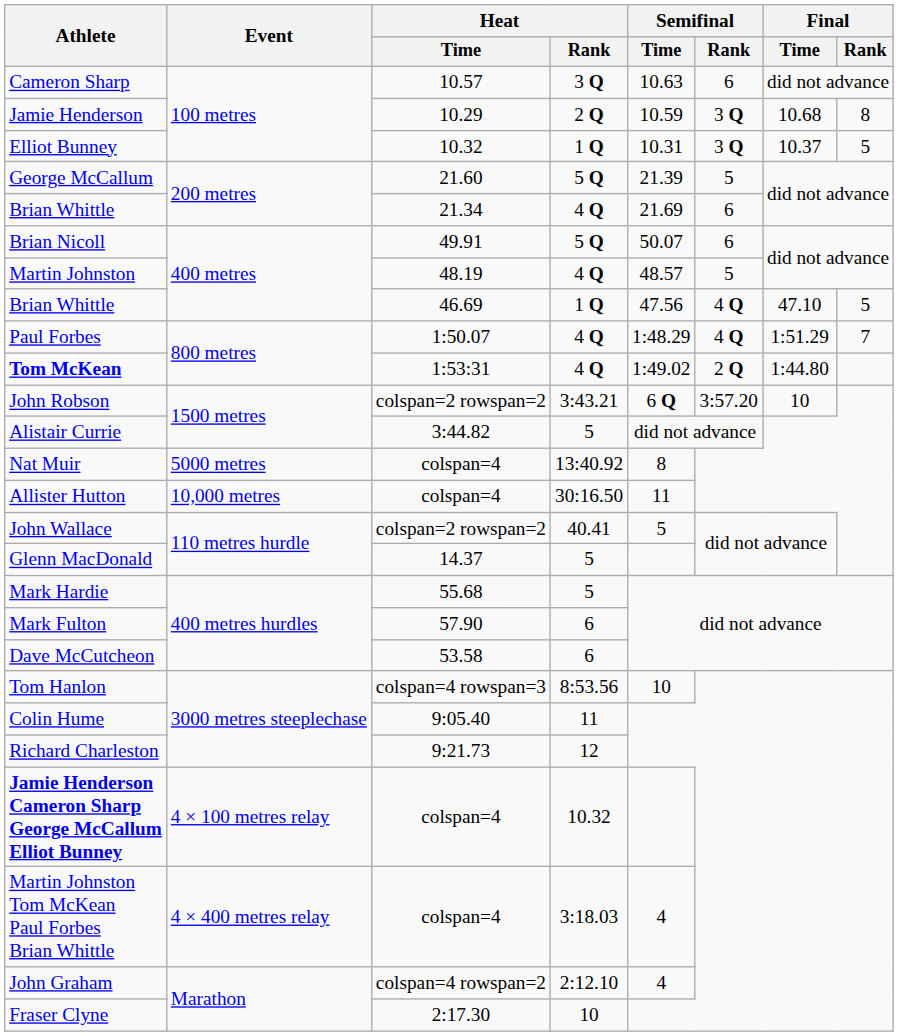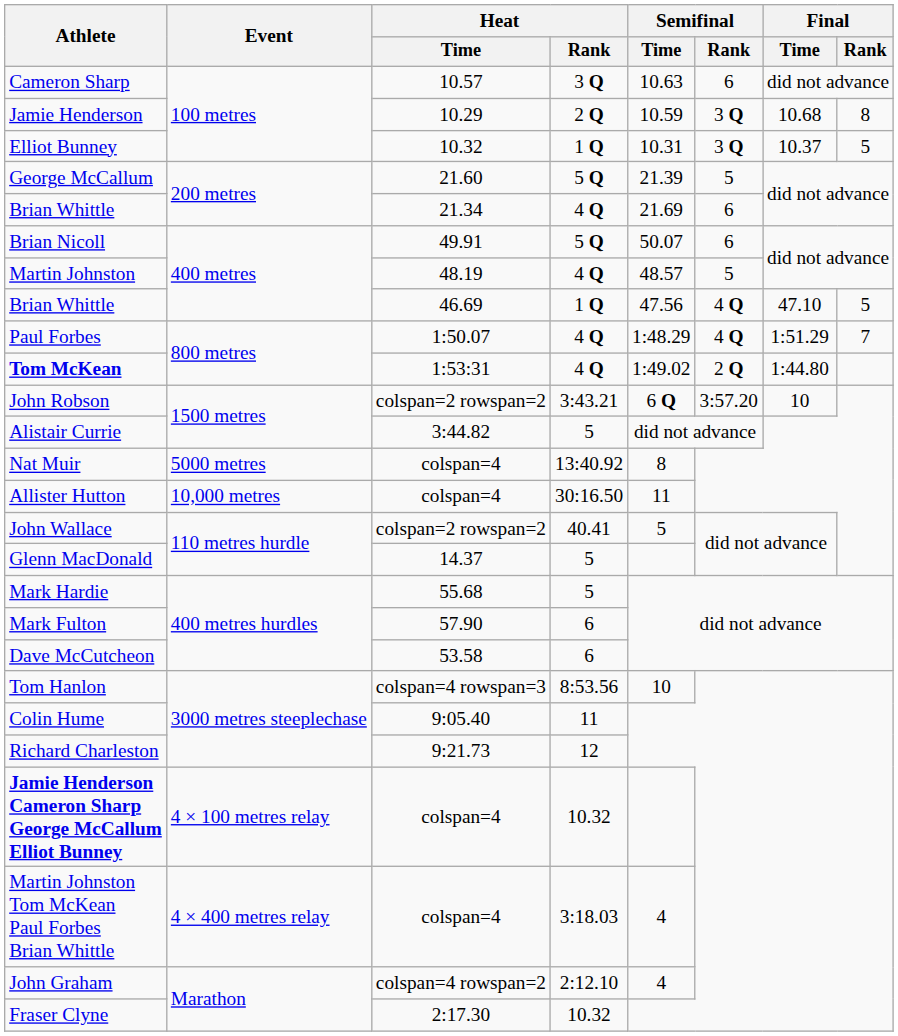(589, 1015) 10 -> (589, 1015) 10.32
